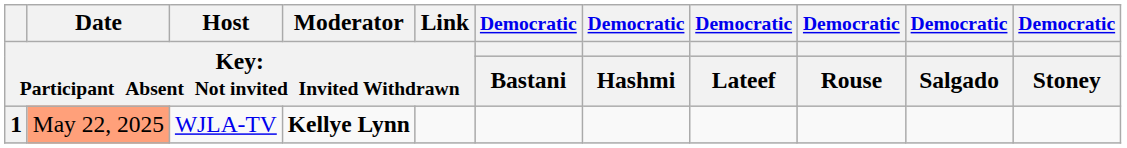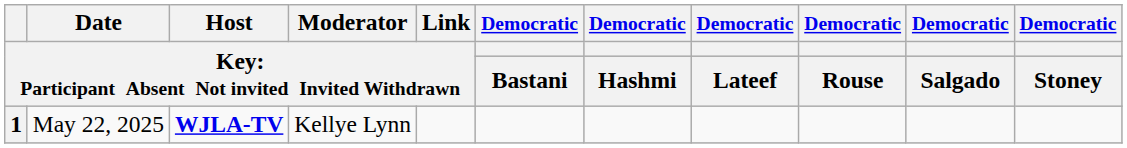(98, 124) lightsalmon background -> (98, 124) no background
(226, 124) normal -> (229, 124) bold
(349, 124) bold -> (353, 124) normal
